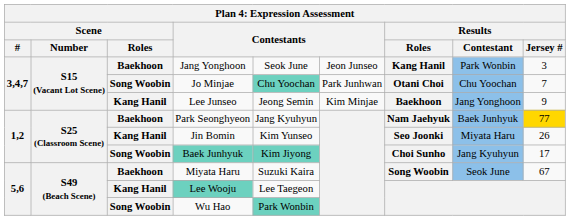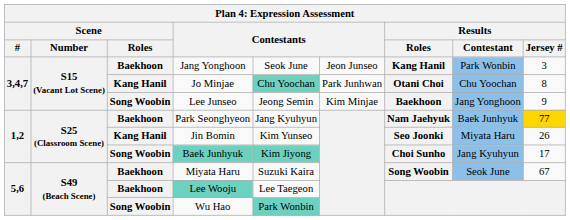(140, 83) Song Woobin -> (140, 83) Kang Hanil
(544, 83) 7 -> (544, 83) 8
(140, 101) Kang Hanil -> (140, 101) Song Woobin
(140, 189) Kang Hanil -> (140, 189) Baekhoon
